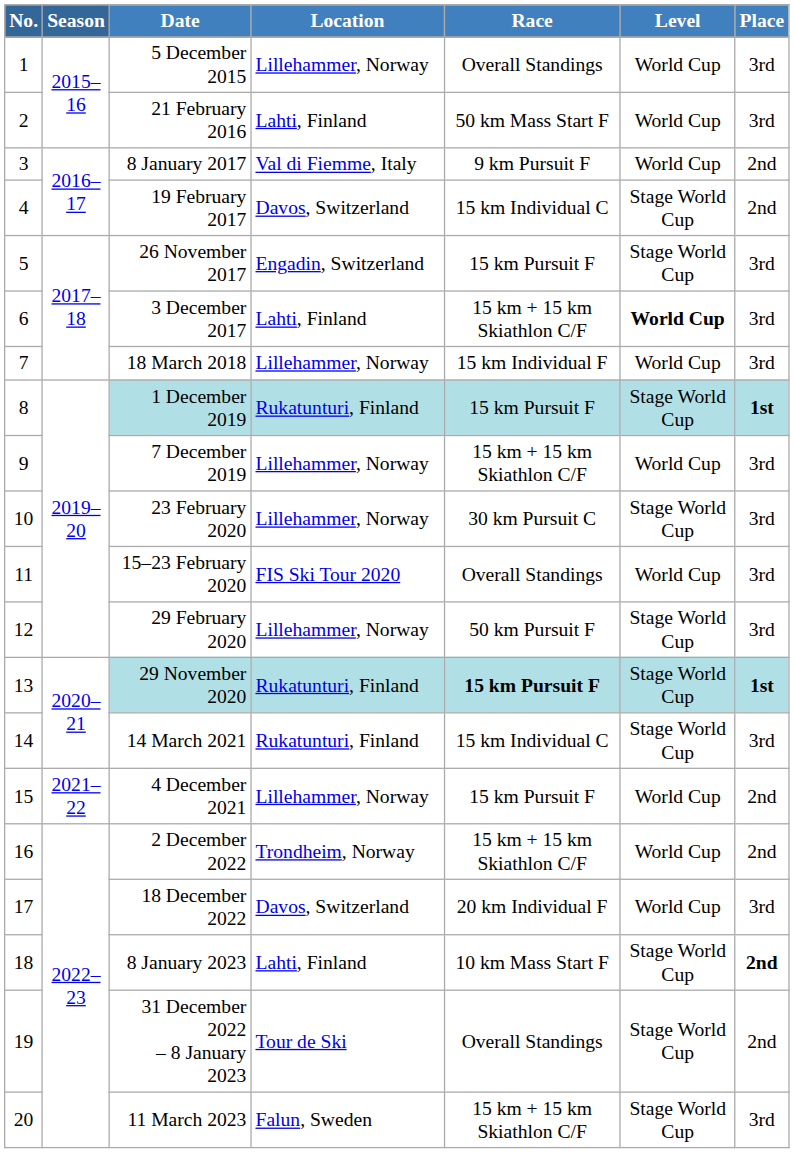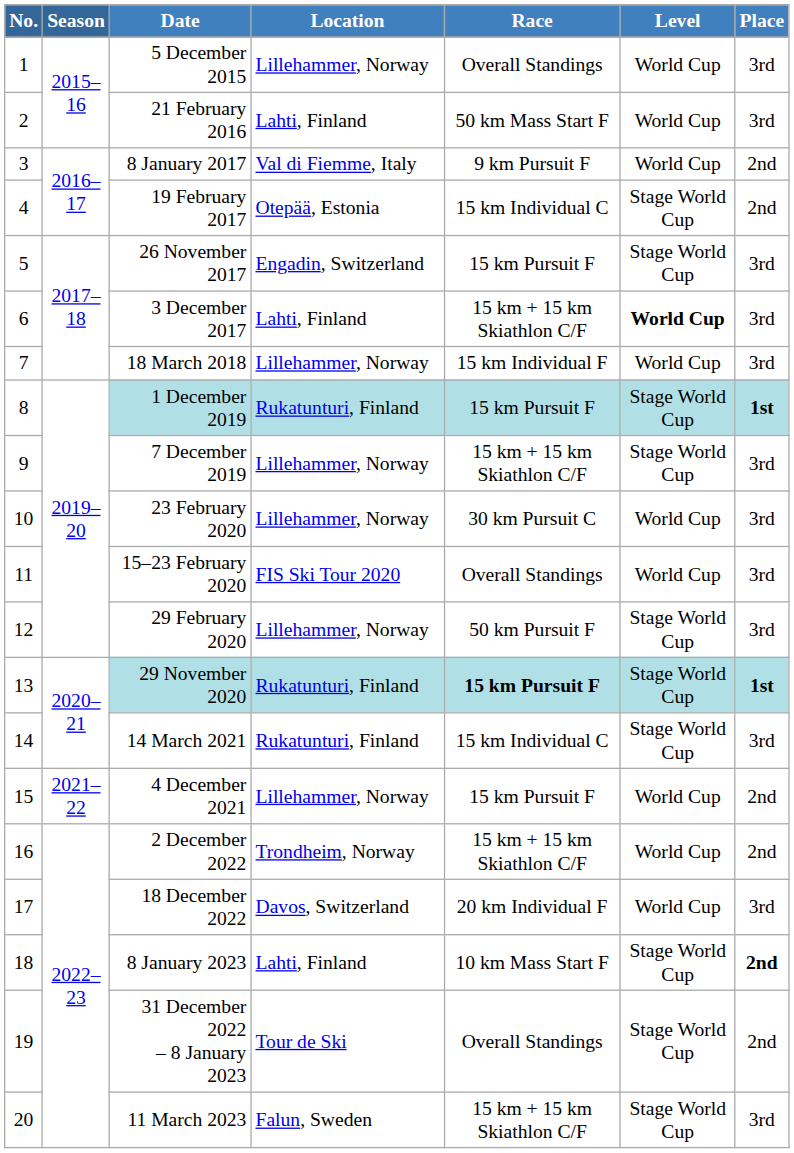(332, 208) Davos, Switzerland -> (318, 208) Otepää, Estonia
(678, 462) World Cup -> (678, 462) Stage World Cup
(678, 518) Stage World Cup -> (678, 518) World Cup
